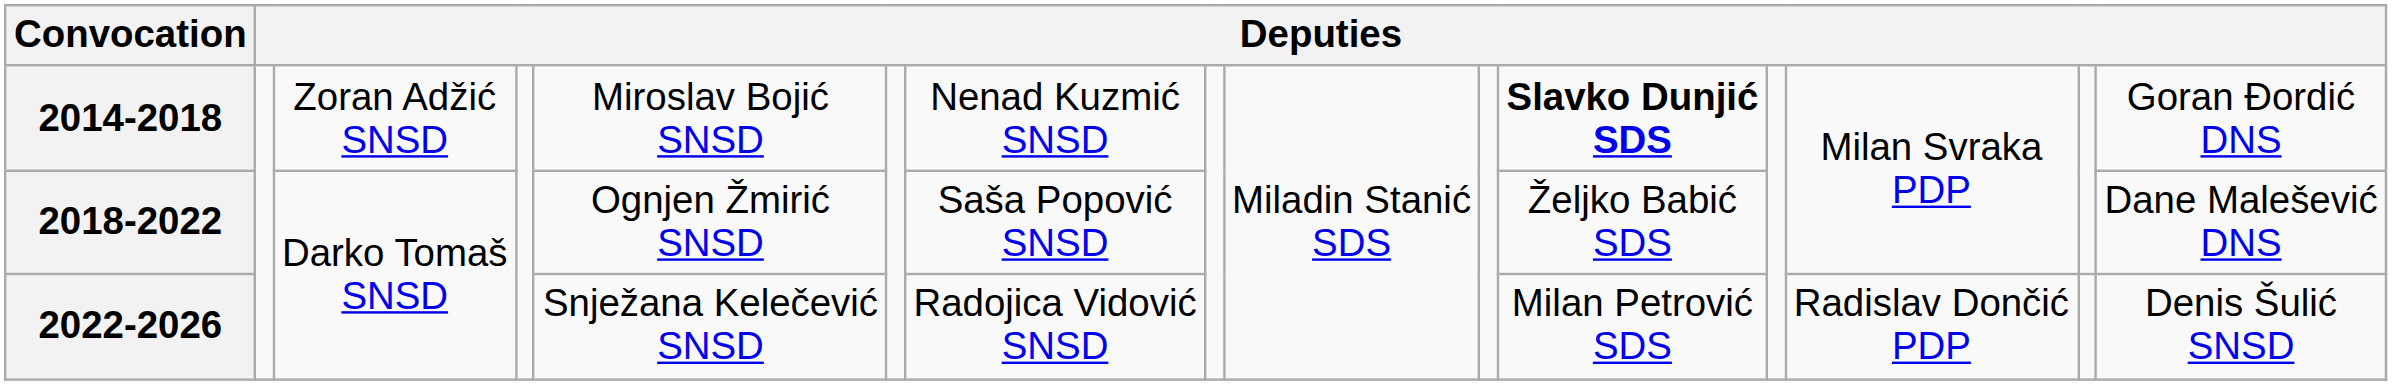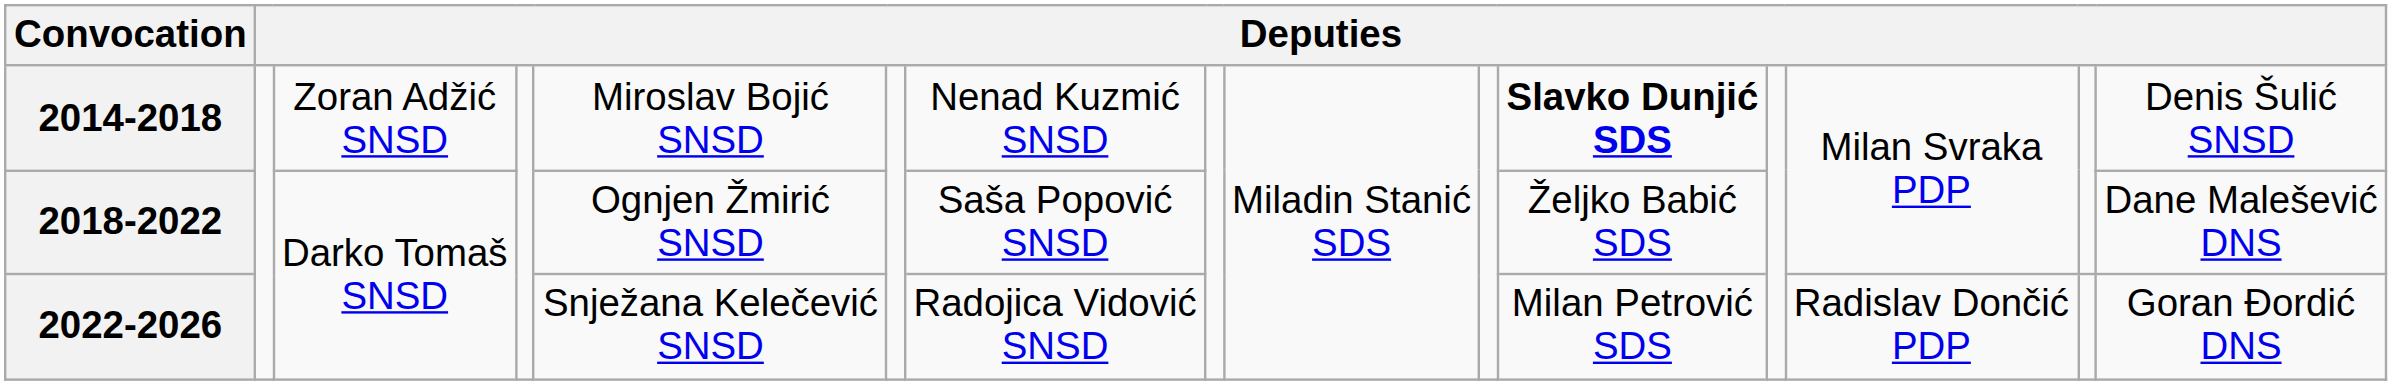(2241, 117) Goran Đordić DNS -> (2241, 117) Denis Šulić SNSD
(2241, 325) Denis Šulić SNSD -> (2241, 325) Goran Đordić DNS
